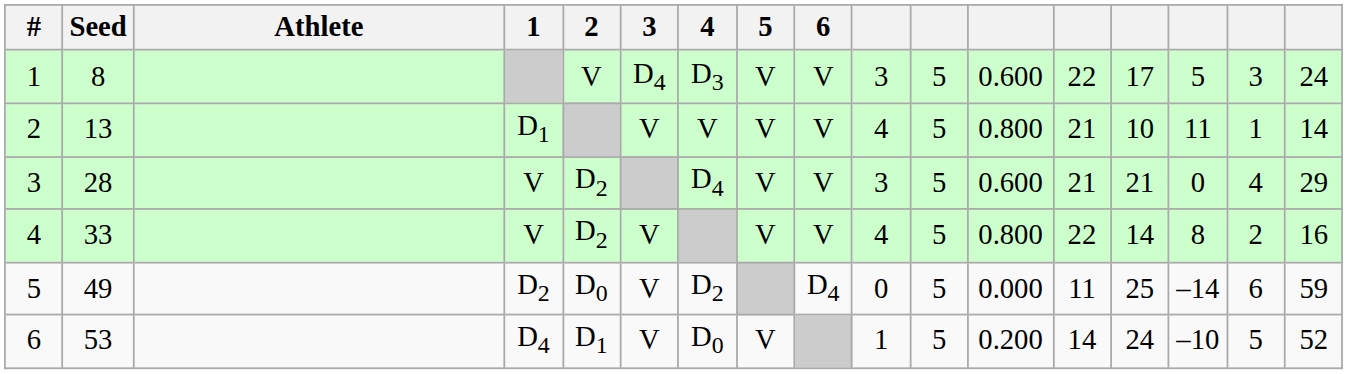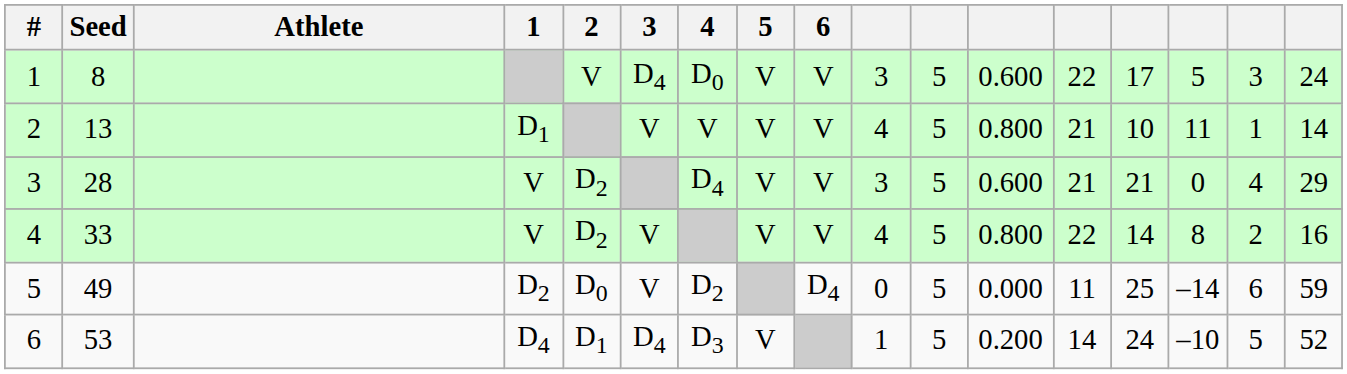(707, 76) D3 -> (707, 76) D0
(649, 340) V -> (649, 340) D4
(707, 340) D0 -> (707, 340) D3
